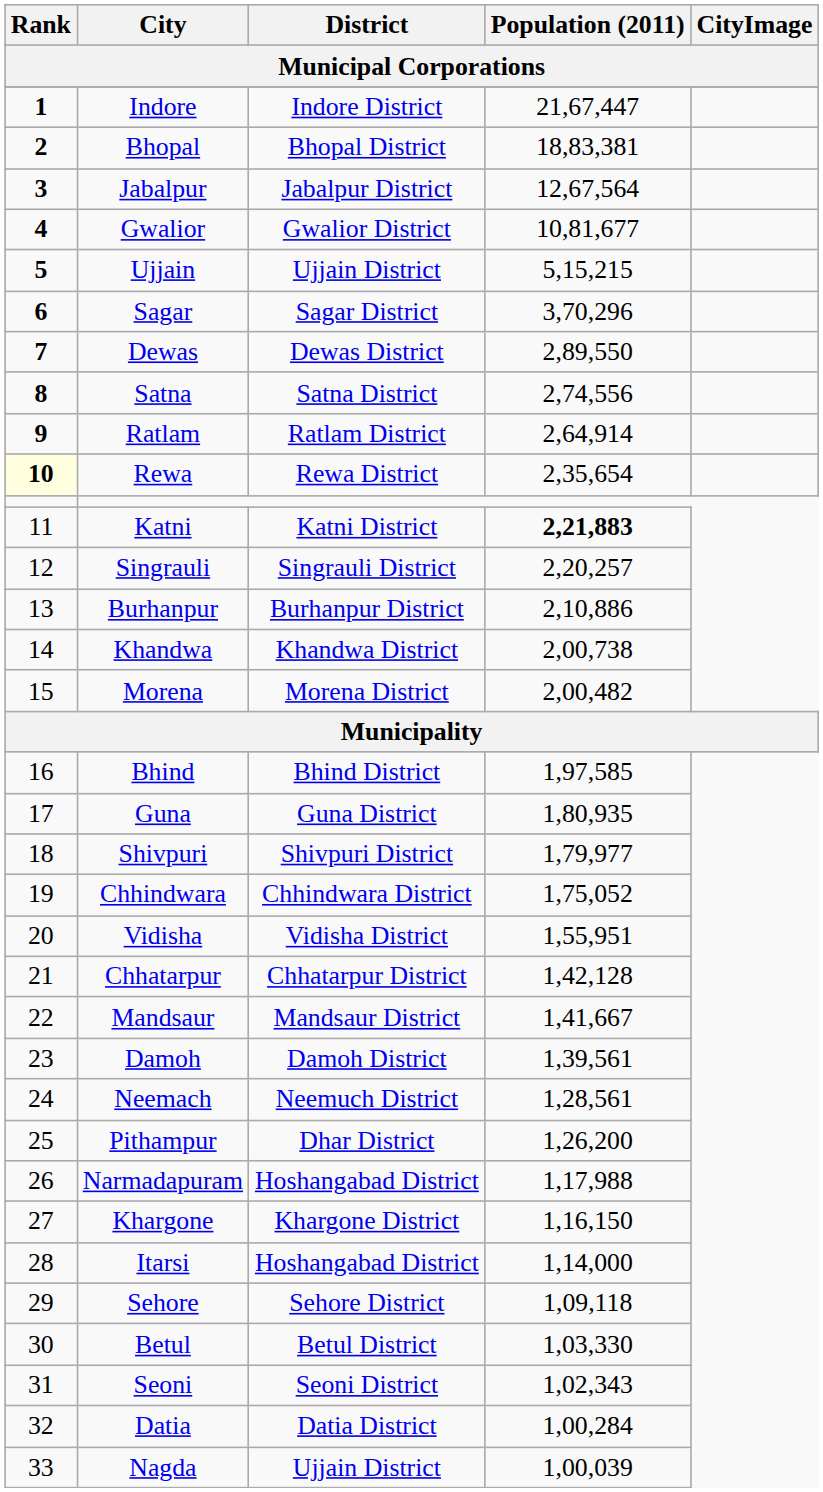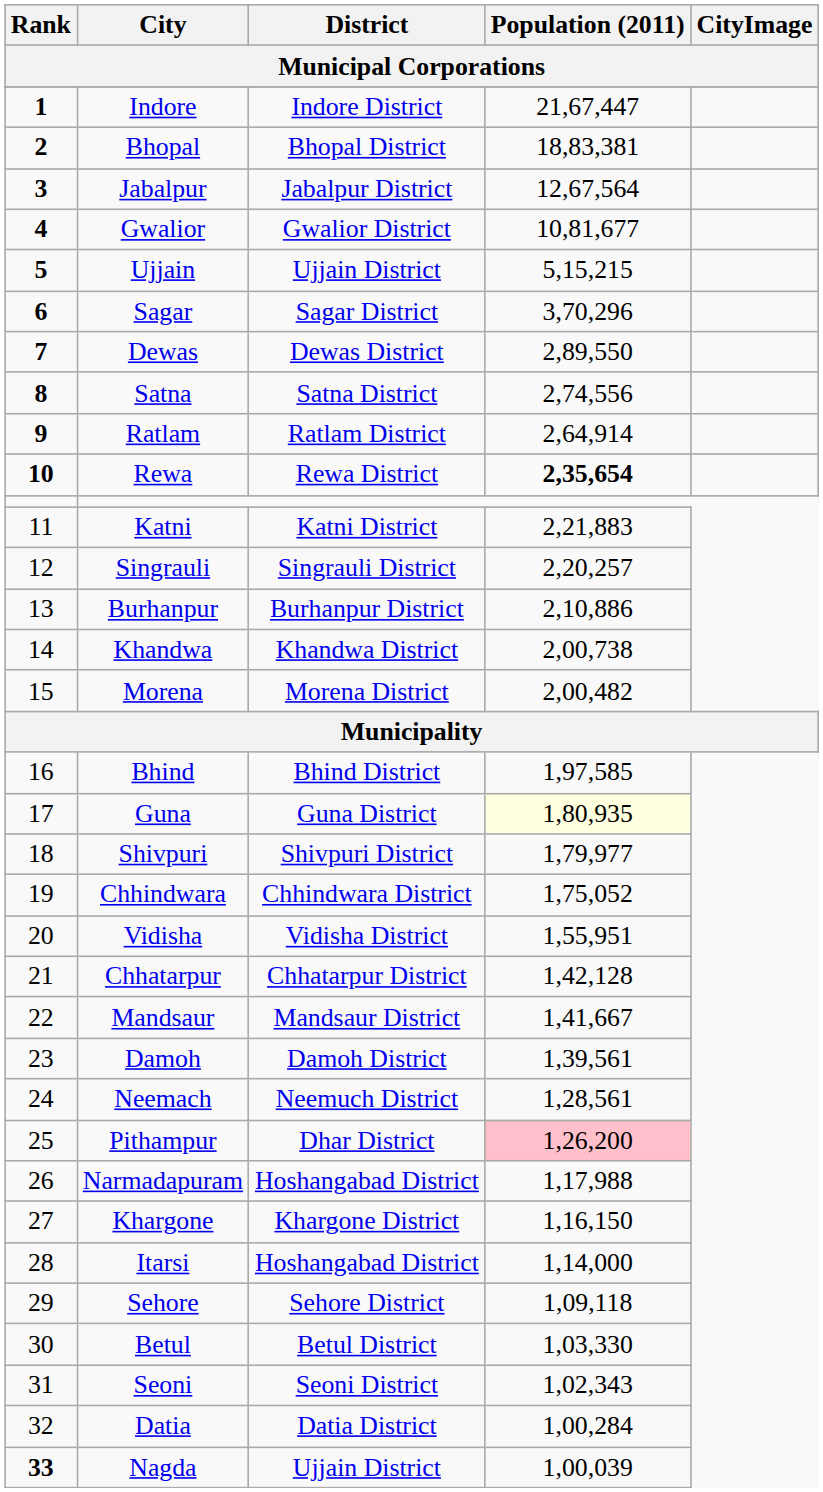(41, 474) lightyellow background -> (41, 474) no background
(588, 474) normal -> (588, 474) bold
(588, 527) bold -> (588, 527) normal
(588, 813) no background -> (588, 813) lightyellow background
(588, 1139) no background -> (588, 1139) pink background
(41, 1466) normal -> (41, 1466) bold
